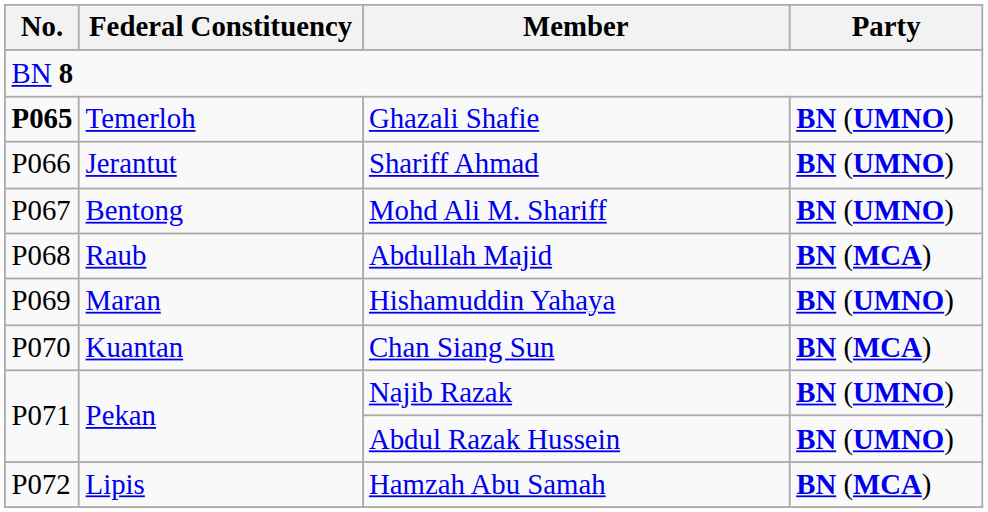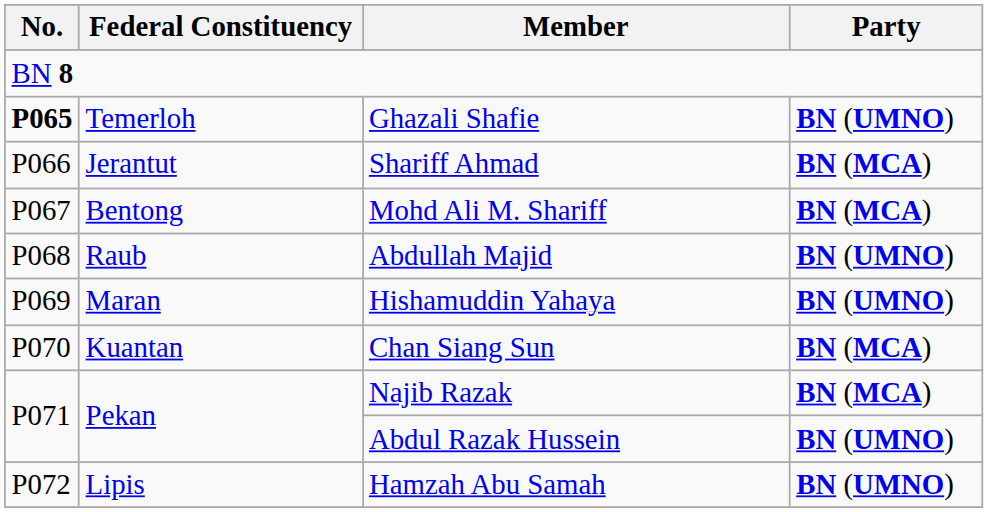(875, 164) BN (UMNO) -> (864, 164) BN (MCA)
(875, 210) BN (UMNO) -> (864, 210) BN (MCA)
(864, 255) BN (MCA) -> (875, 255) BN (UMNO)
(875, 392) BN (UMNO) -> (864, 392) BN (MCA)
(864, 484) BN (MCA) -> (875, 484) BN (UMNO)
